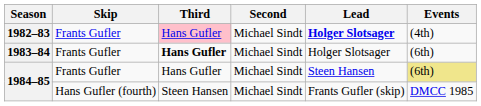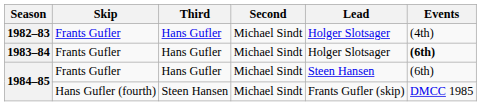(191, 33) pink background -> (191, 33) no background
(351, 33) bold -> (349, 33) normal
(194, 52) bold -> (191, 52) normal
(422, 52) normal -> (423, 52) bold
(422, 71) khaki background -> (422, 71) no background
